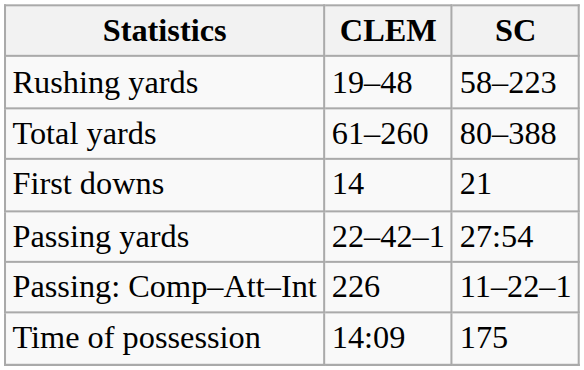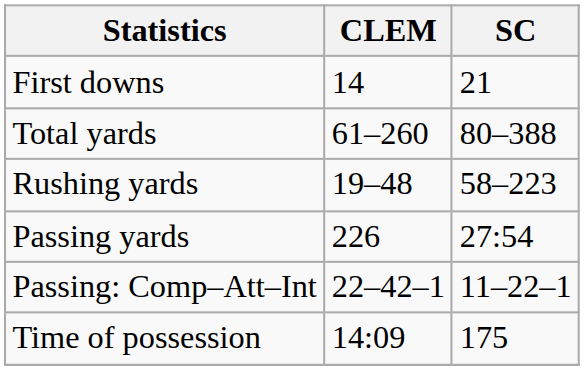rows swapped: (88, 184) <-> (105, 81)
(388, 235) 22–42–1 -> (356, 235) 226
(356, 286) 226 -> (388, 286) 22–42–1
